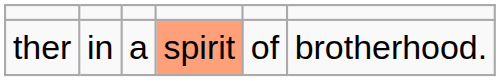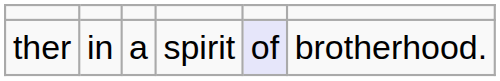(199, 47) lightsalmon background -> (199, 47) no background
(265, 47) no background -> (265, 47) lavender background
